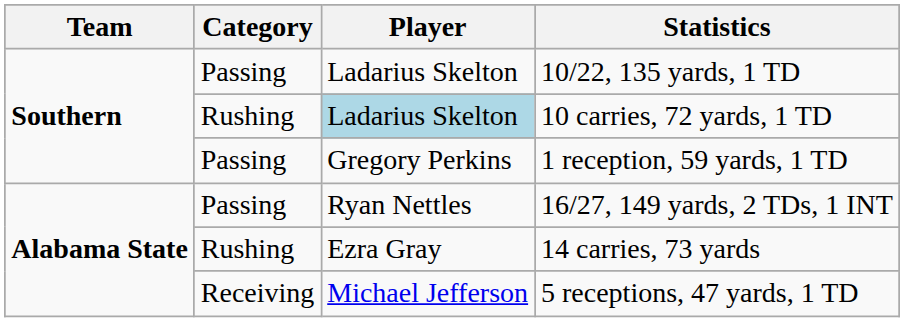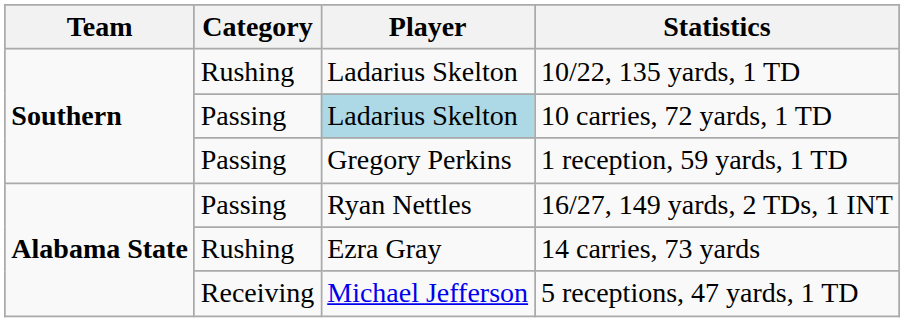(244, 71) Passing -> (247, 71) Rushing
(247, 115) Rushing -> (244, 115) Passing
